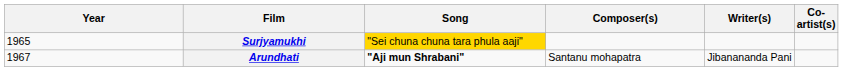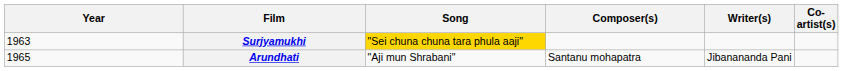(19, 41) 1965 -> (19, 41) 1963
(19, 58) 1967 -> (19, 58) 1965
(416, 58) bold -> (411, 58) normal
